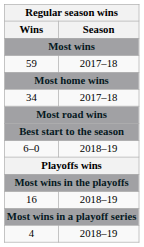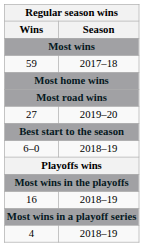- row: (31, 98)
+ row: (31, 115)
